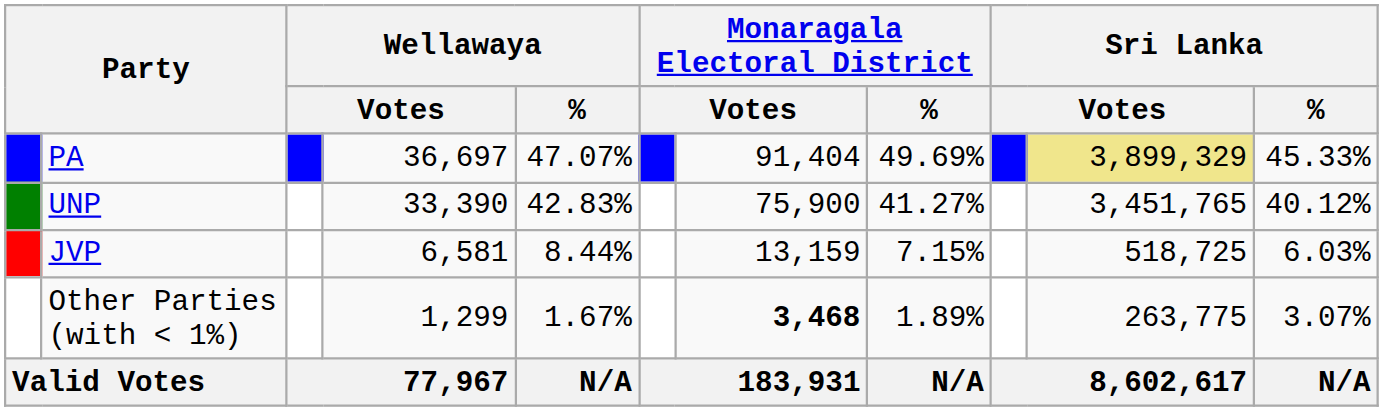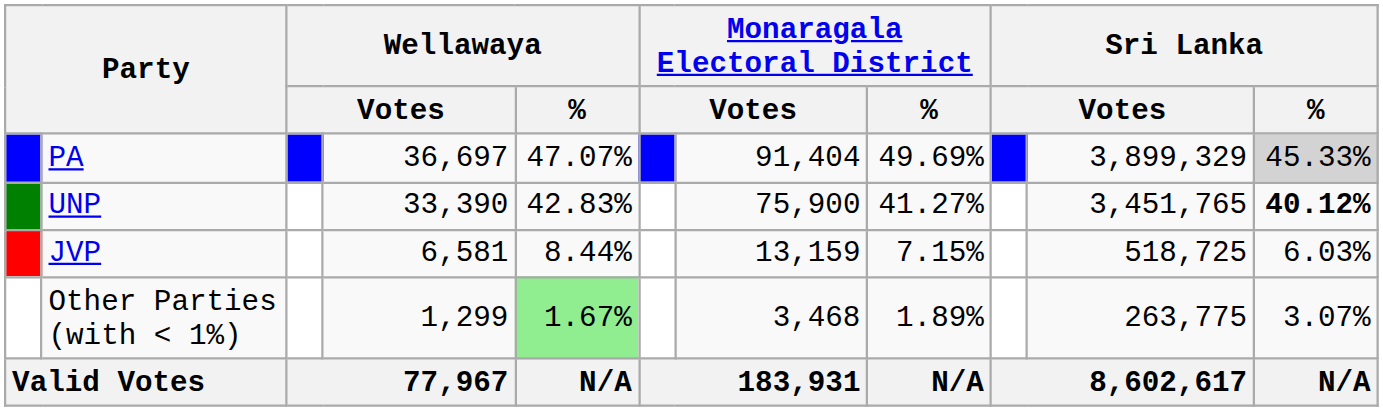(1168, 158) khaki background -> (1168, 158) no background
(1318, 158) no background -> (1318, 158) lightgrey background
(1318, 206) normal -> (1318, 206) bold
(588, 318) no background -> (588, 318) lightgreen background
(817, 318) bold -> (817, 318) normal
